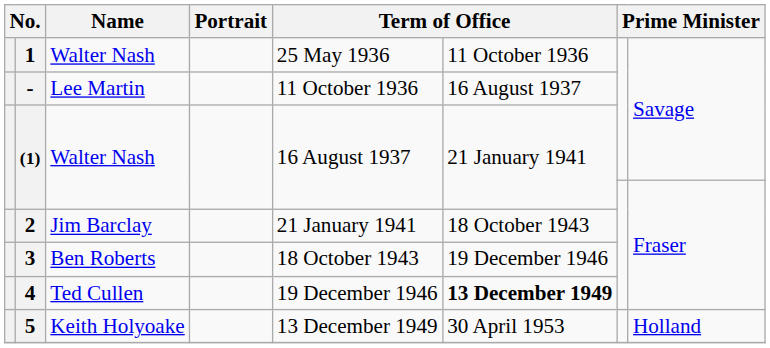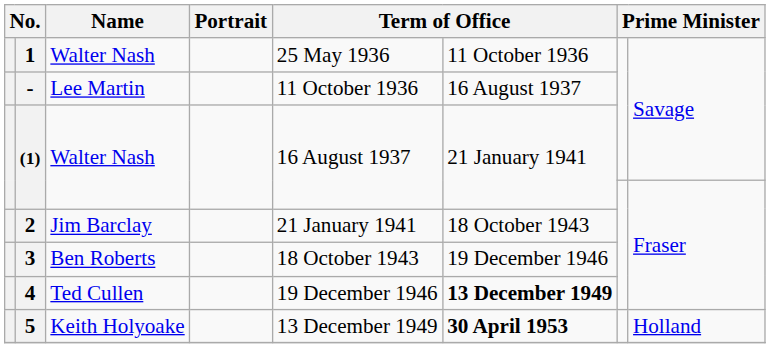(506, 326) normal -> (508, 326) bold
